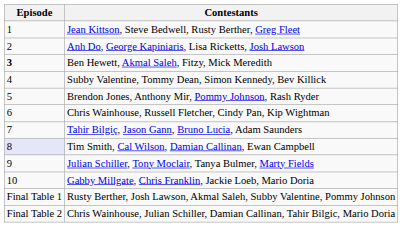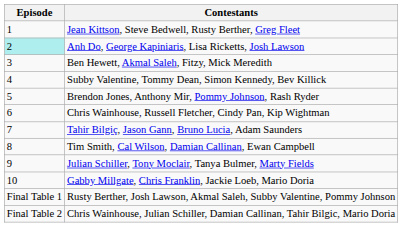(9, 46) no background -> (9, 46) paleturquoise background
(9, 63) bold -> (9, 63) normal
(9, 146) lavender background -> (9, 146) no background
